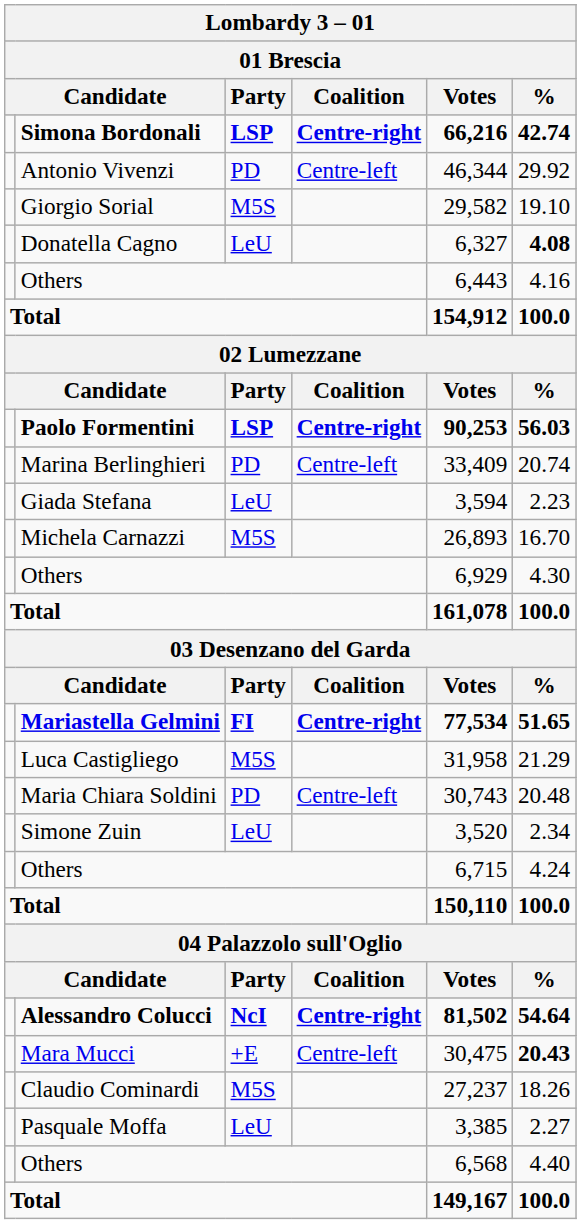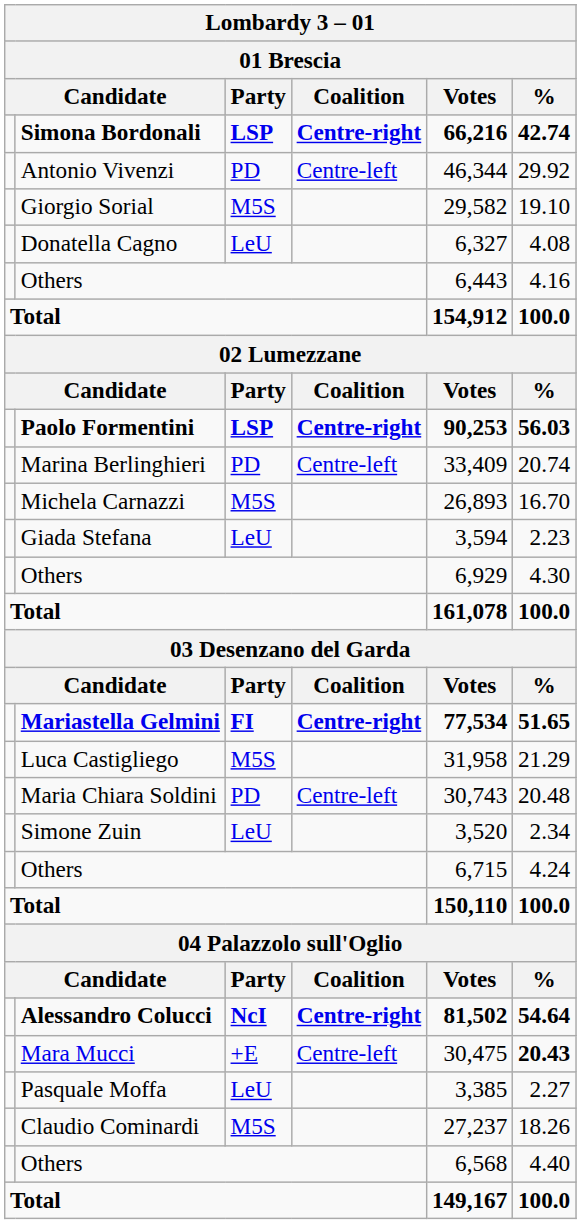(550, 243) bold -> (550, 243) normal
rows swapped: (103, 538) <-> (86, 501)
rows swapped: (110, 1089) <-> (94, 1126)
